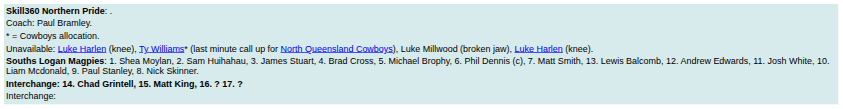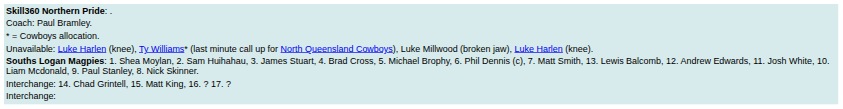(124, 84) bold -> (118, 84) normal
